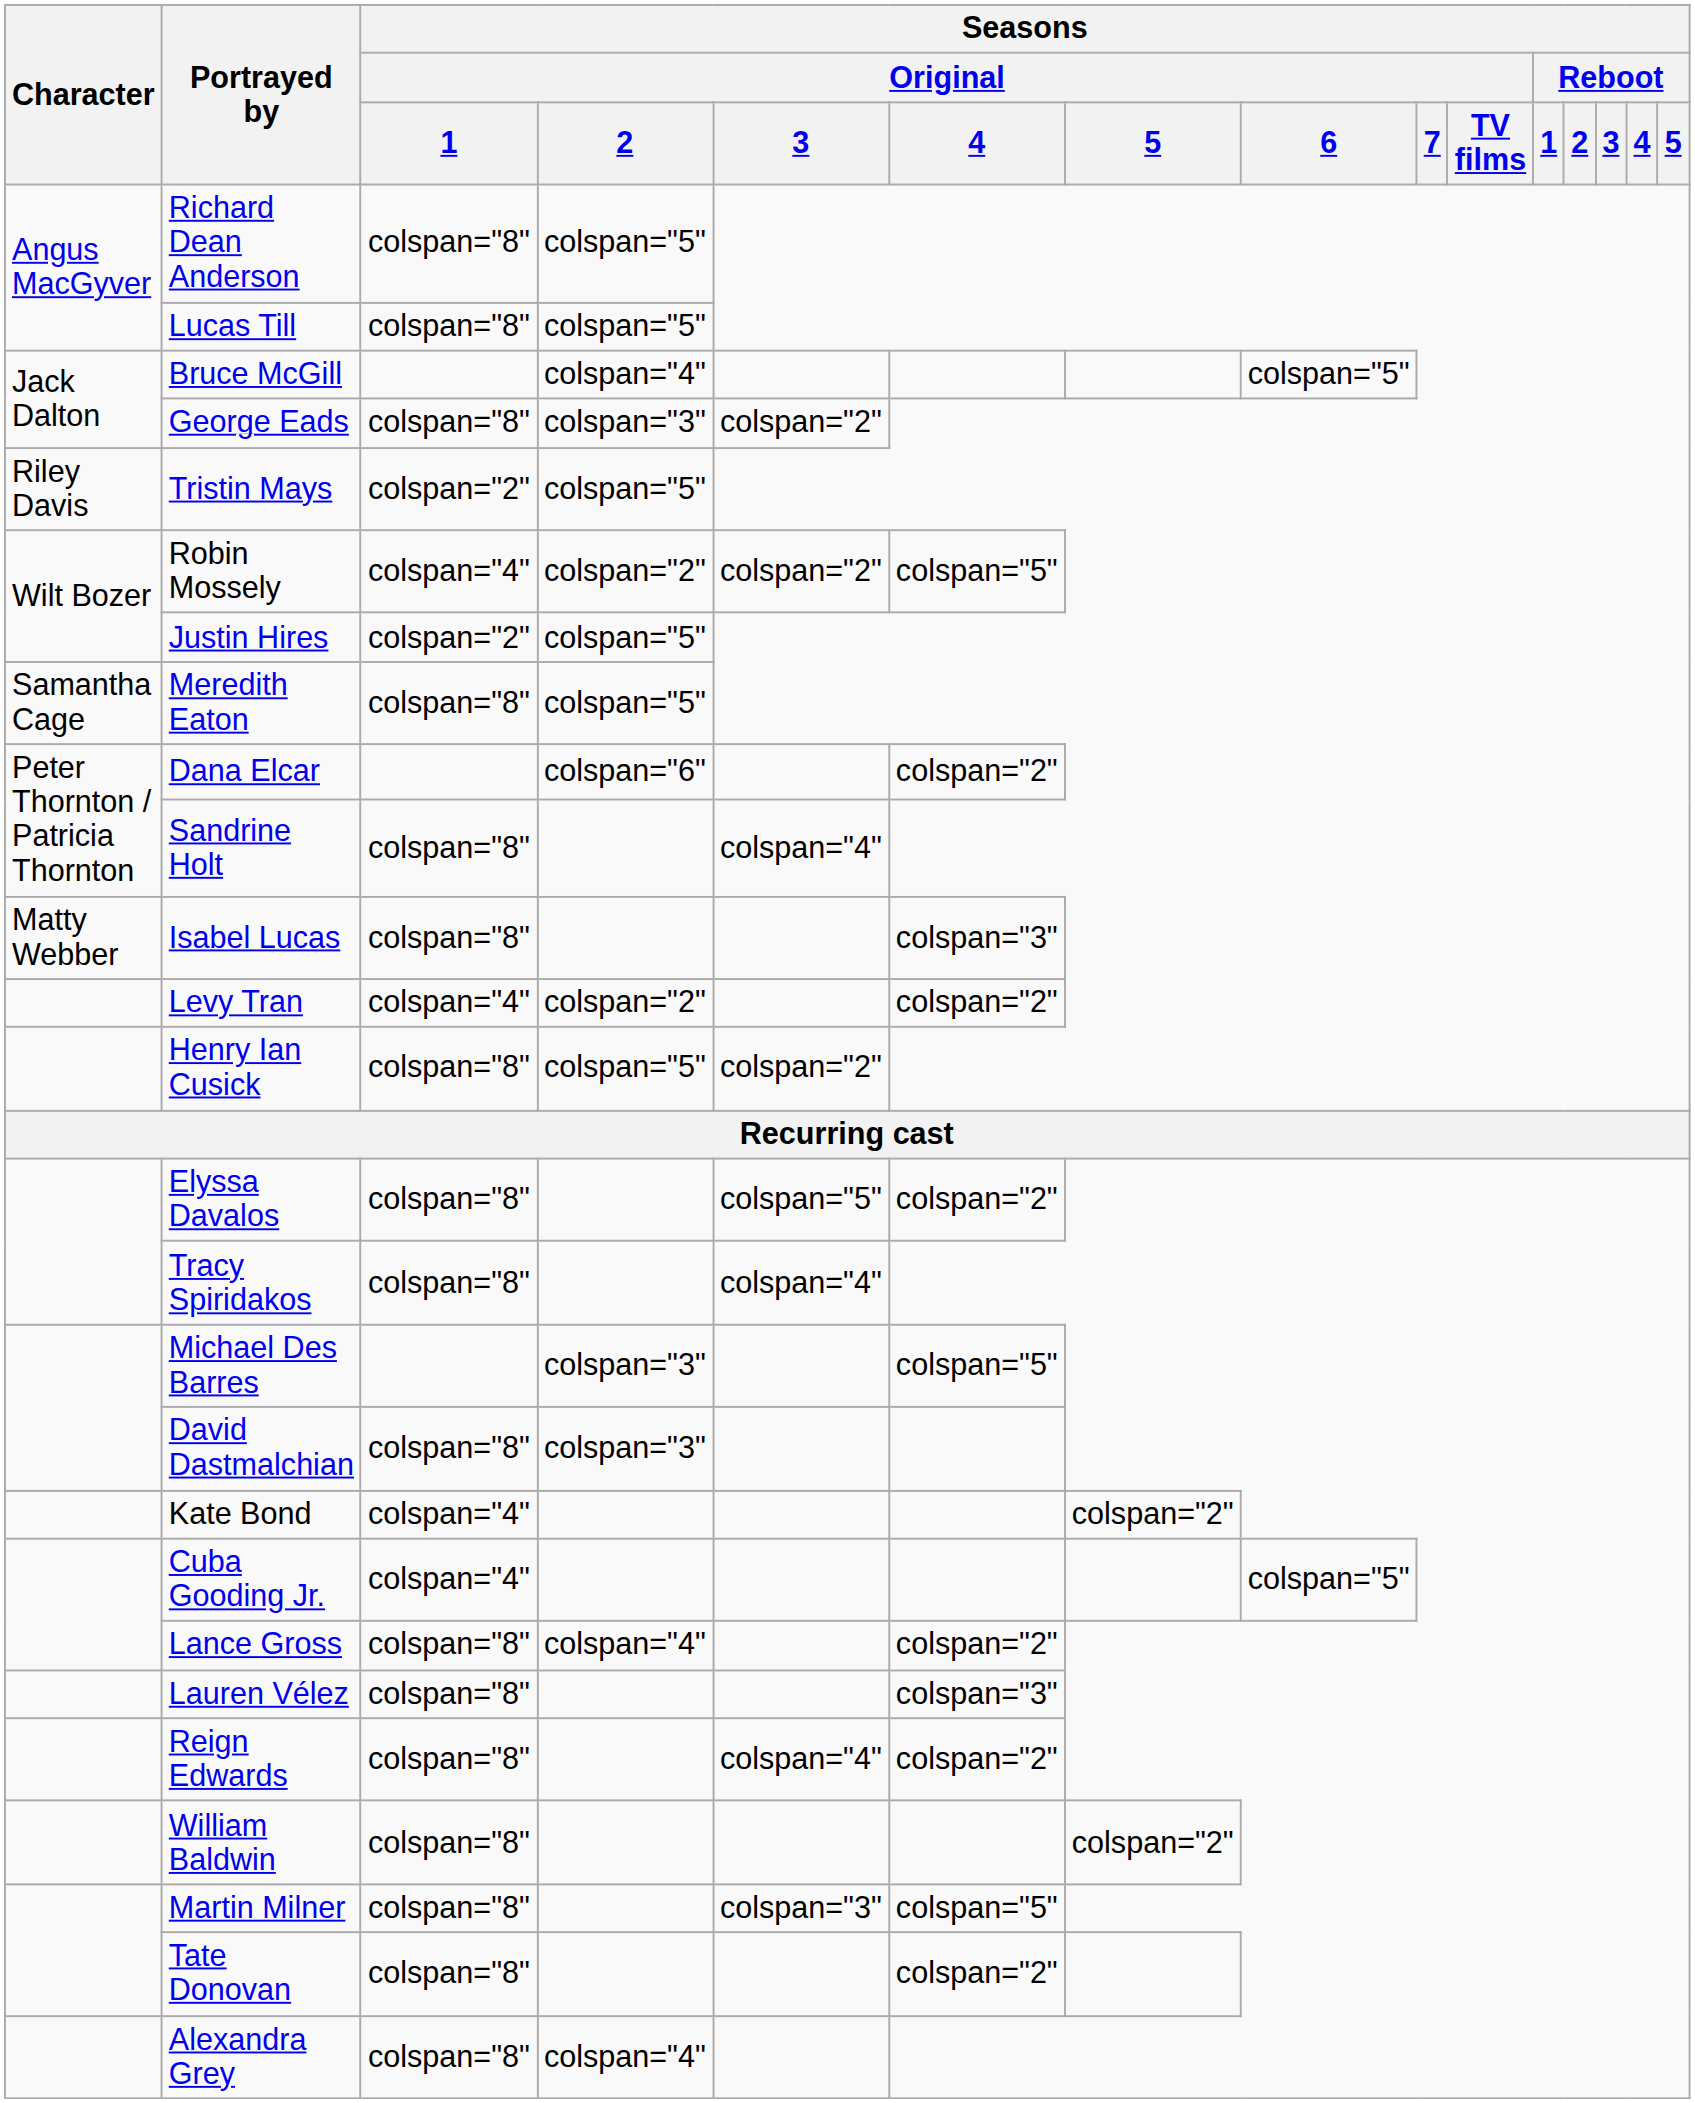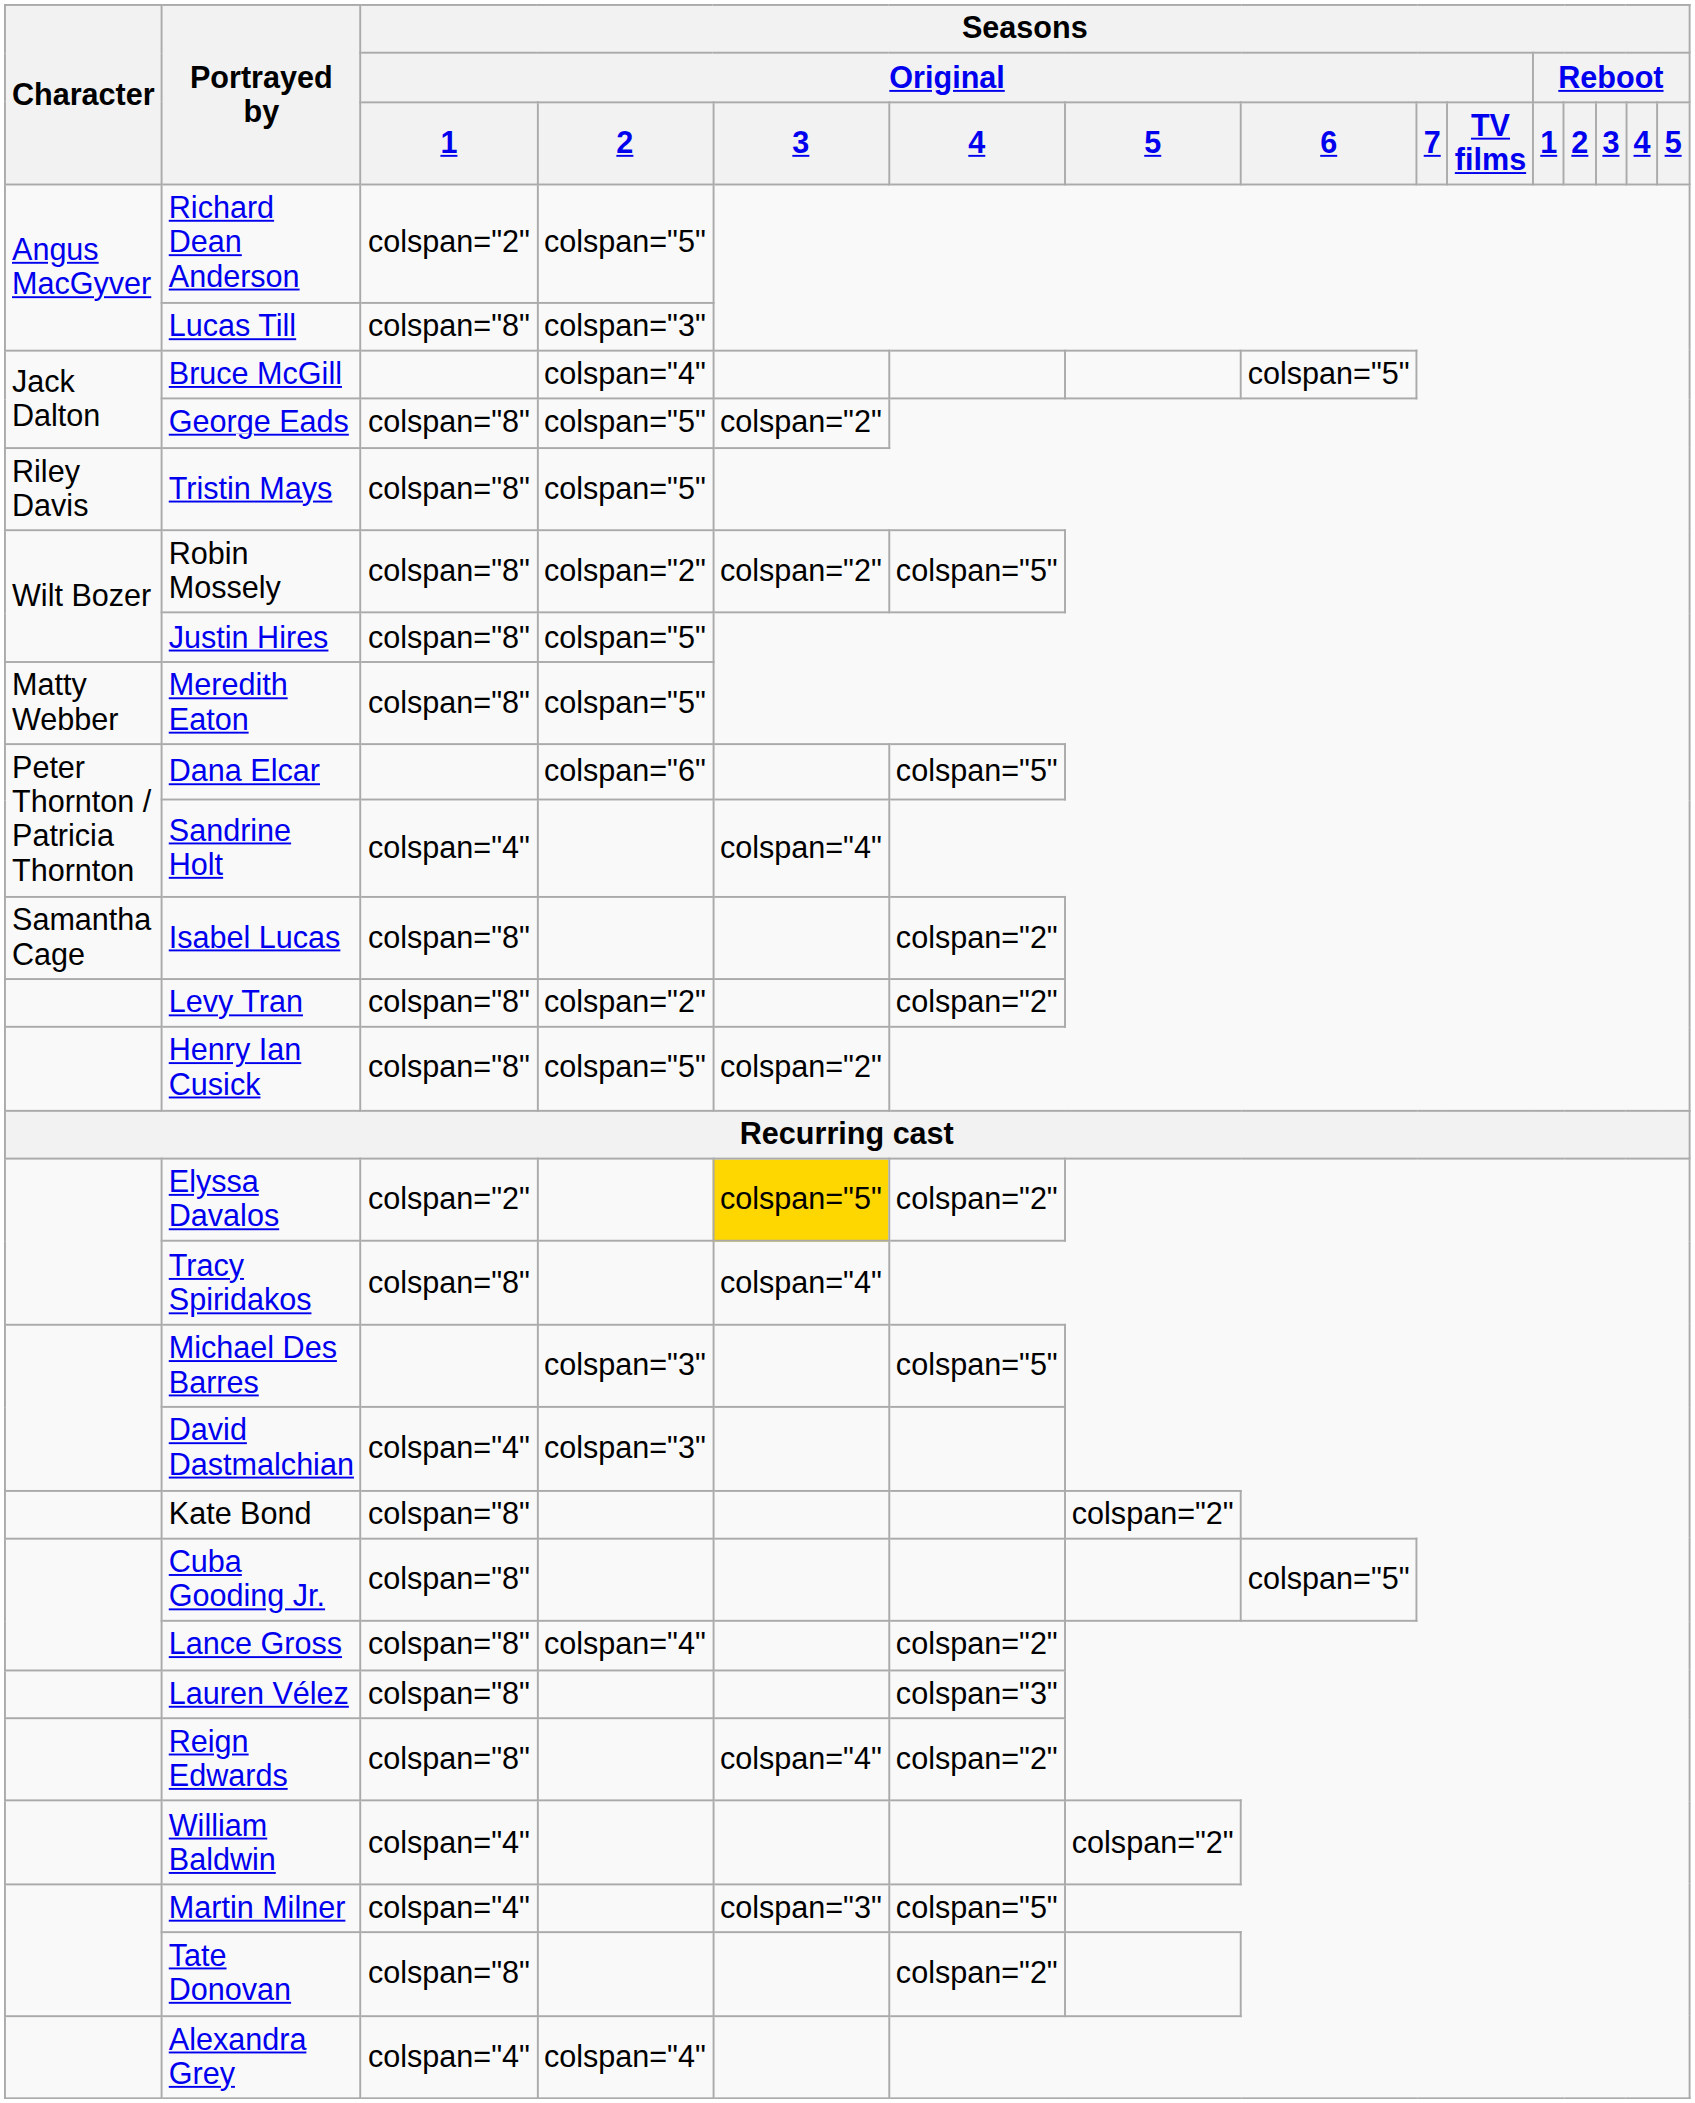(449, 242) colspan="8" -> (449, 242) colspan="2"
(625, 325) colspan="5" -> (625, 325) colspan="3"
(625, 422) colspan="3" -> (625, 422) colspan="5"
(449, 488) colspan="2" -> (449, 488) colspan="8"
(449, 571) colspan="4" -> (449, 571) colspan="8"
(449, 636) colspan="2" -> (449, 636) colspan="8"
(82, 702) Samantha Cage -> (65, 702) Matty Webber
(977, 771) colspan="2" -> (977, 771) colspan="5"
(449, 847) colspan="8" -> (449, 847) colspan="4"
(65, 936) Matty Webber -> (82, 936) Samantha Cage
(977, 936) colspan="3" -> (977, 936) colspan="2"
(449, 1002) colspan="4" -> (449, 1002) colspan="8"
(449, 1199) colspan="8" -> (449, 1199) colspan="2"
(801, 1199) no background -> (801, 1199) gold background
(449, 1448) colspan="8" -> (449, 1448) colspan="4"
(449, 1513) colspan="4" -> (449, 1513) colspan="8"
(449, 1579) colspan="4" -> (449, 1579) colspan="8"
(449, 1842) colspan="8" -> (449, 1842) colspan="4"
(449, 1907) colspan="8" -> (449, 1907) colspan="4"
(449, 2056) colspan="8" -> (449, 2056) colspan="4"
